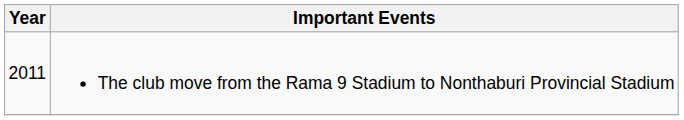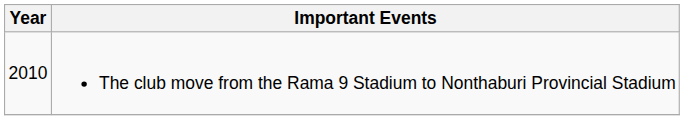(27, 73) 2011 -> (28, 73) 2010
